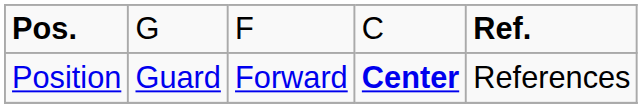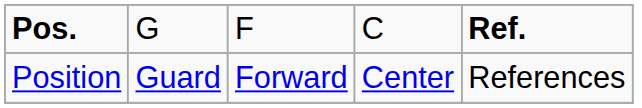(411, 77) bold -> (408, 77) normal
